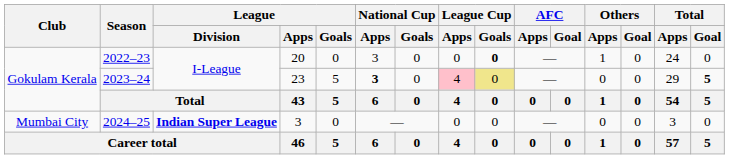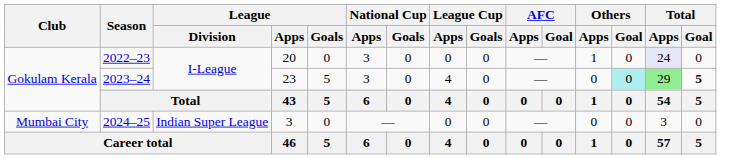(495, 57) bold -> (486, 57) normal
(672, 57) no background -> (664, 57) lavender background
(375, 79) bold -> (366, 79) normal
(457, 79) pink background -> (448, 79) no background
(495, 79) khaki background -> (486, 79) no background
(638, 79) no background -> (629, 79) paleturquoise background
(672, 79) no background -> (664, 79) lightgreen background
(217, 121) bold -> (212, 121) normal
